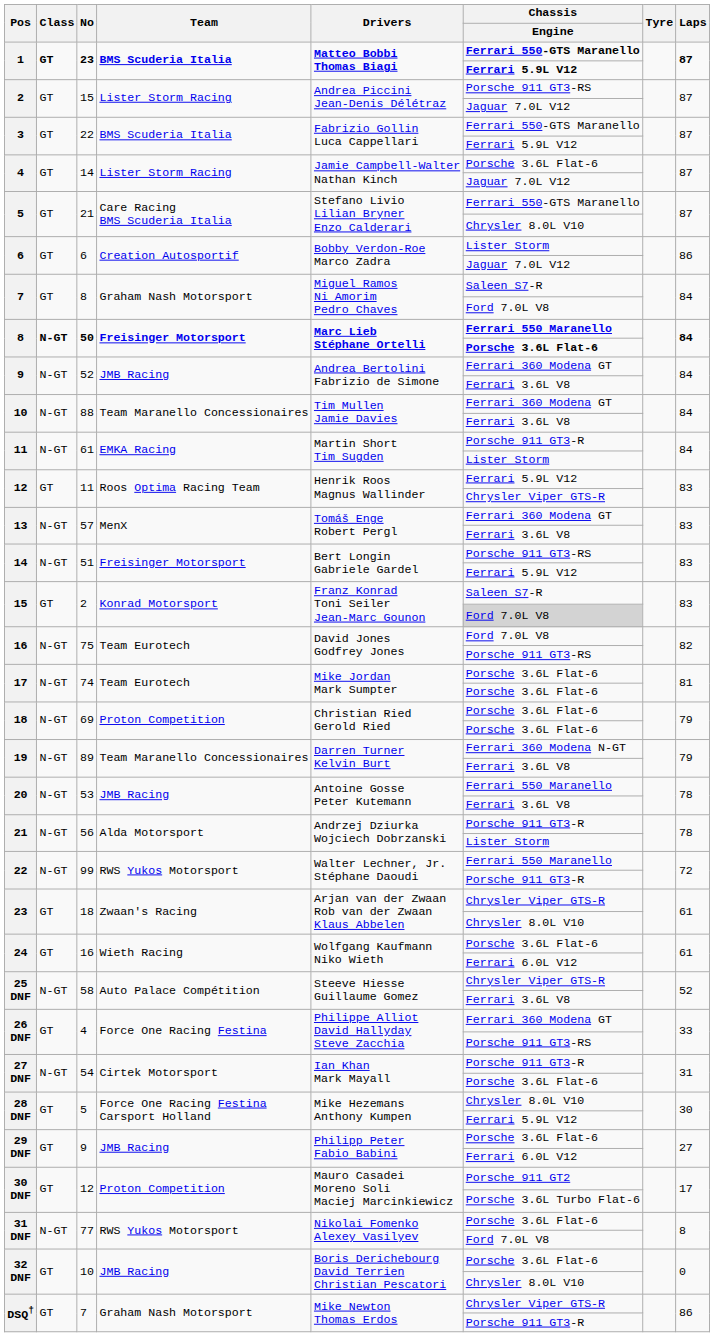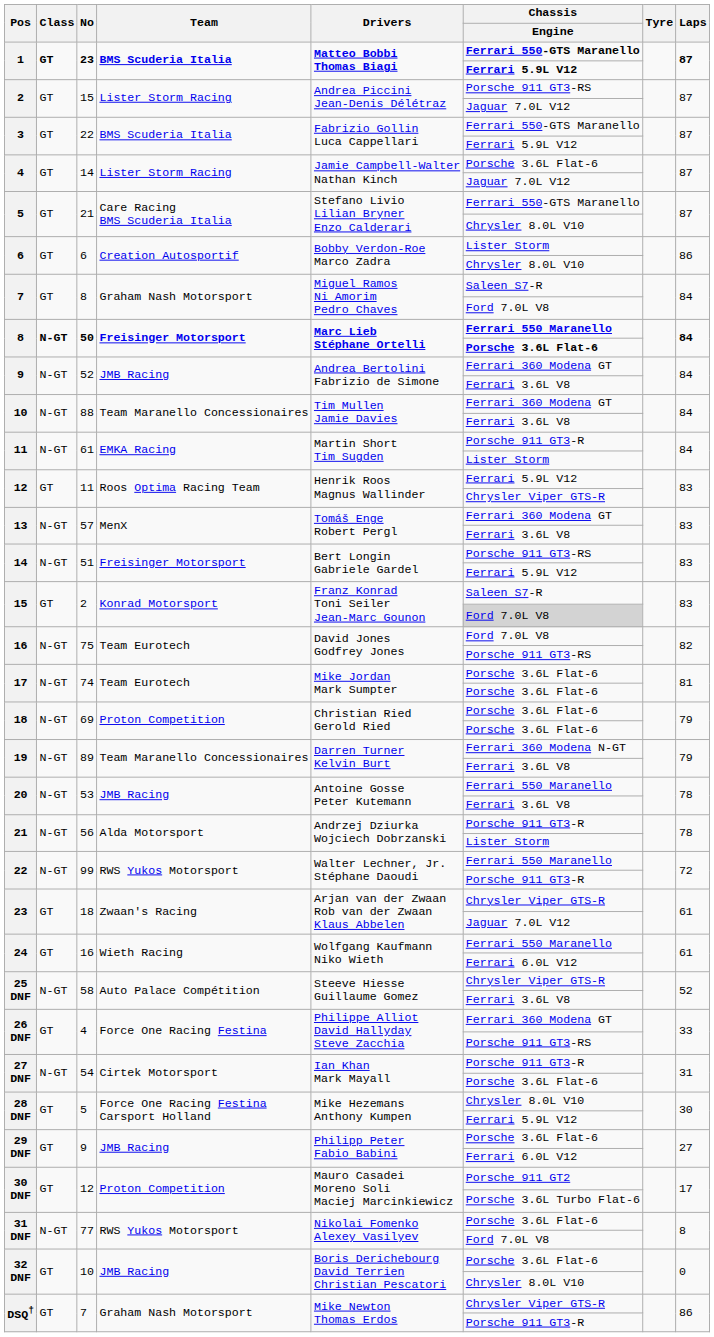(518, 265) Jaguar 7.0L V12 -> (525, 265) Chrysler 8.0L V10
(525, 923) Chrysler 8.0L V10 -> (518, 923) Jaguar 7.0L V12
(532, 944) Porsche 3.6L Flat-6 -> (539, 944) Ferrari 550 Maranello
